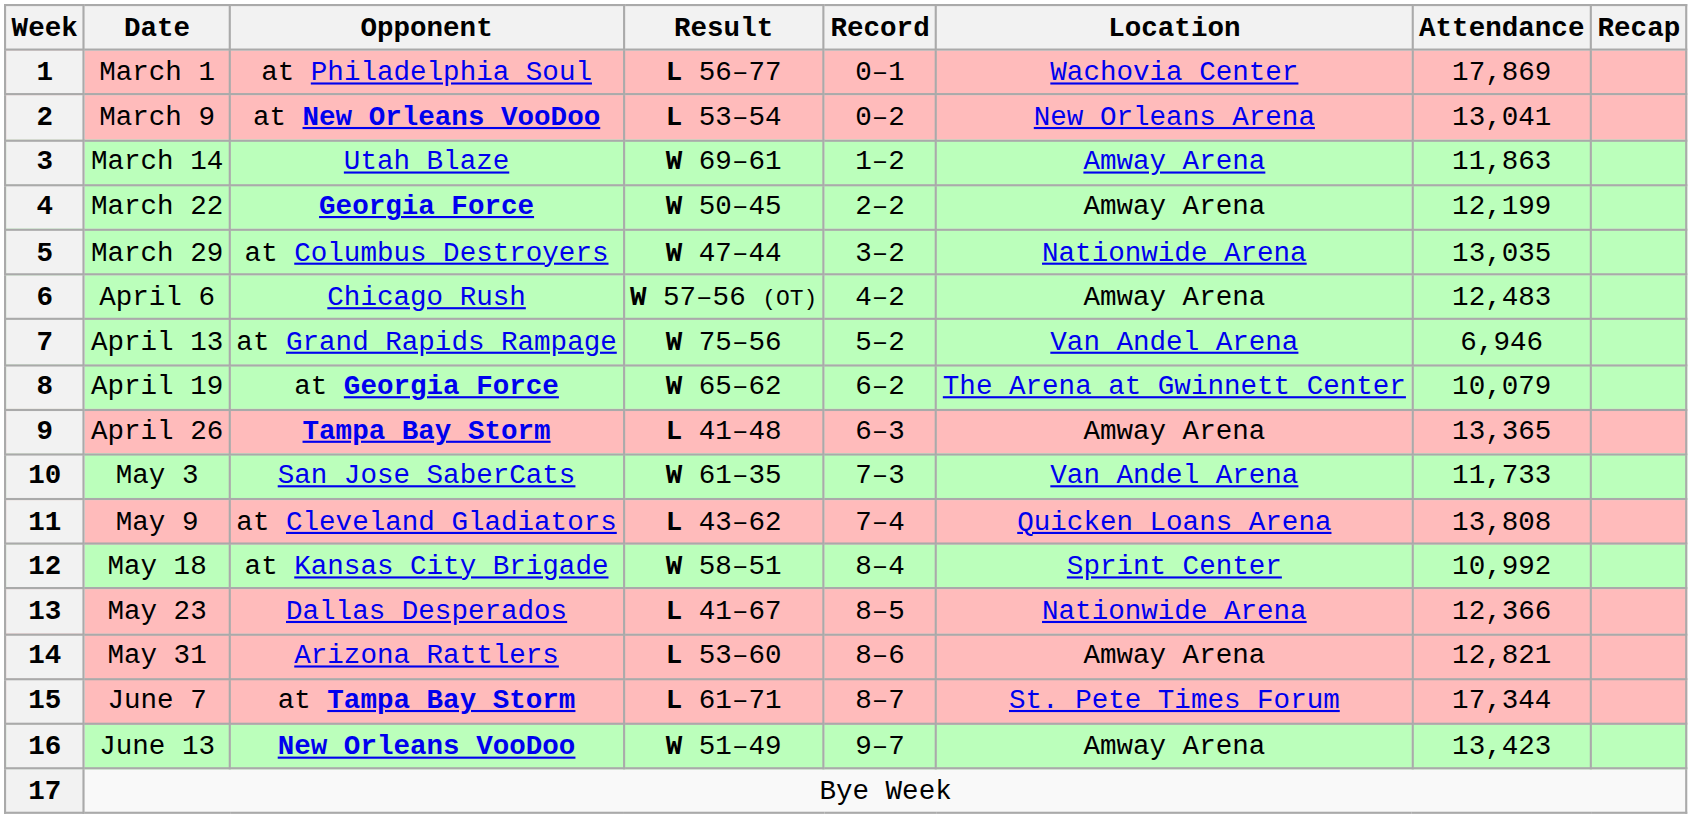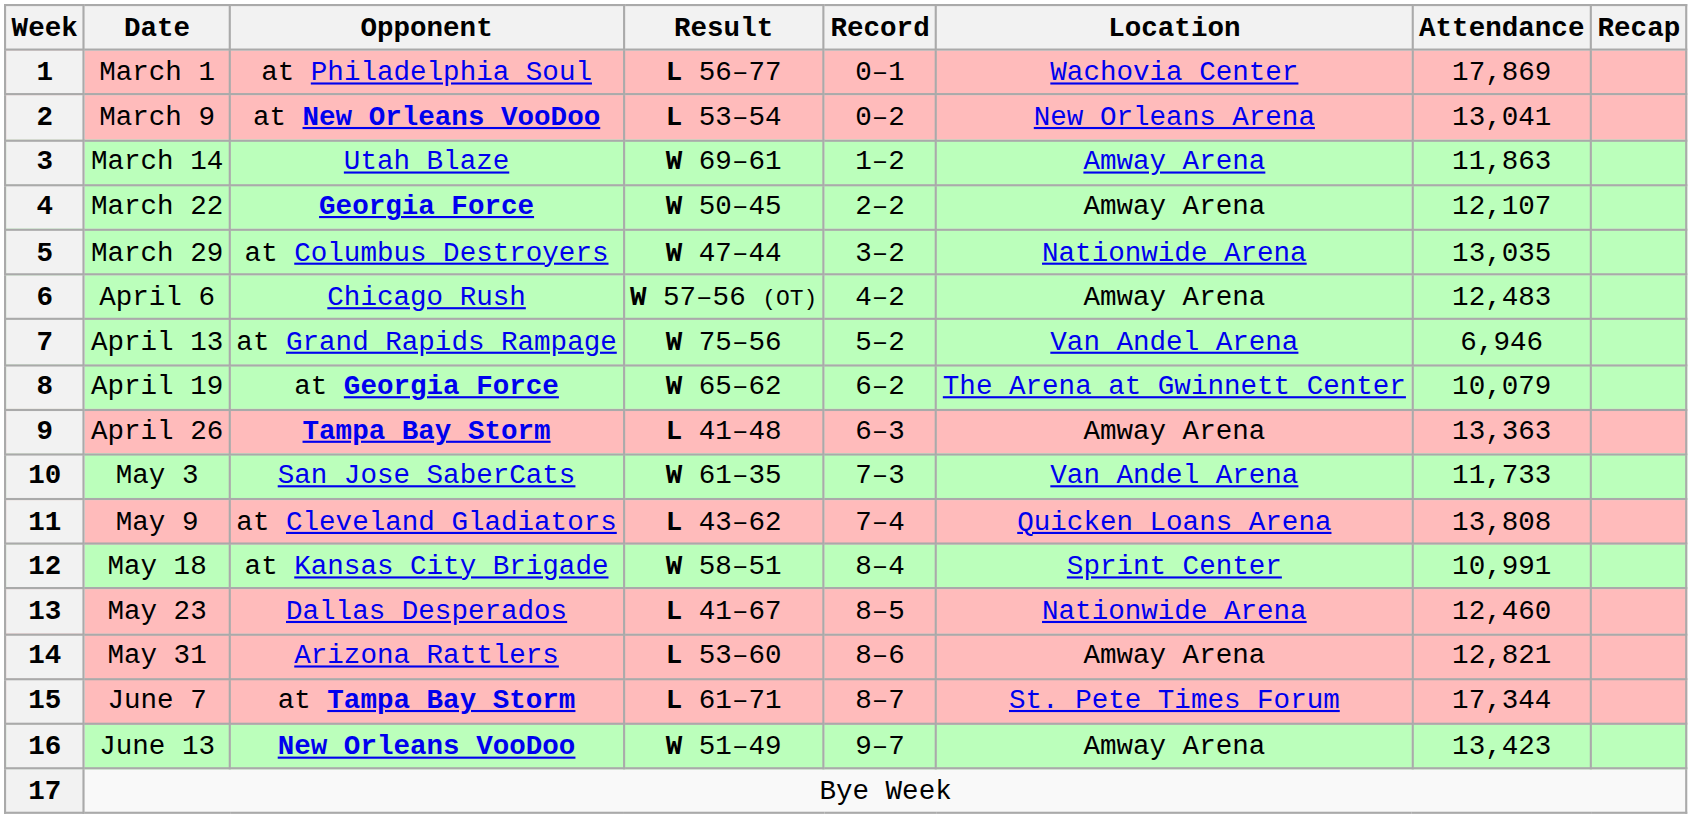(1502, 207) 12,199 -> (1502, 207) 12,107
(1502, 432) 13,365 -> (1502, 432) 13,363
(1502, 567) 10,992 -> (1502, 567) 10,991
(1502, 611) 12,366 -> (1502, 611) 12,460
